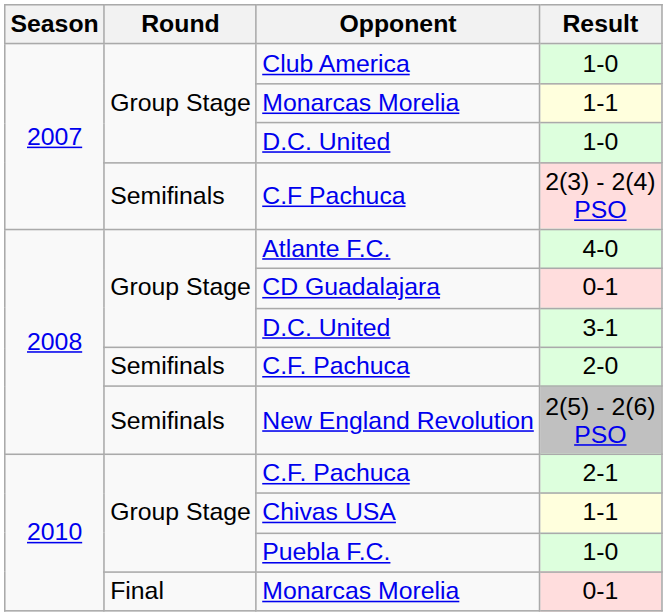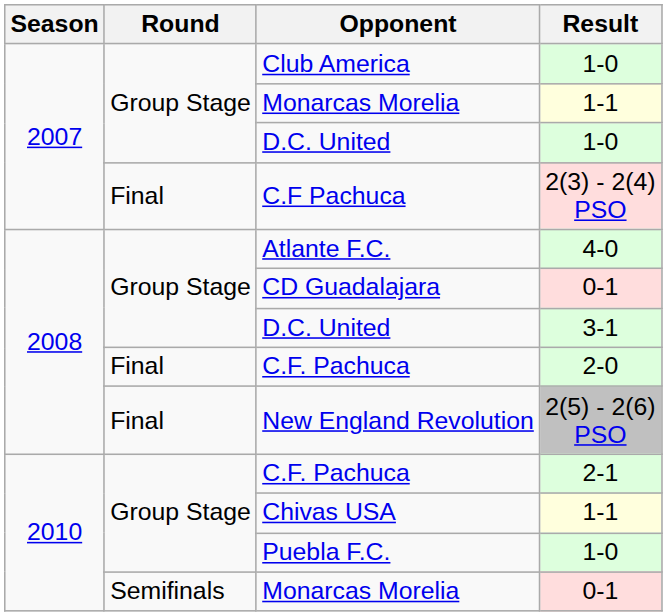(167, 195) Semifinals -> (137, 195) Final
(167, 366) Semifinals -> (137, 366) Final
(167, 419) Semifinals -> (137, 419) Final
(137, 591) Final -> (167, 591) Semifinals
